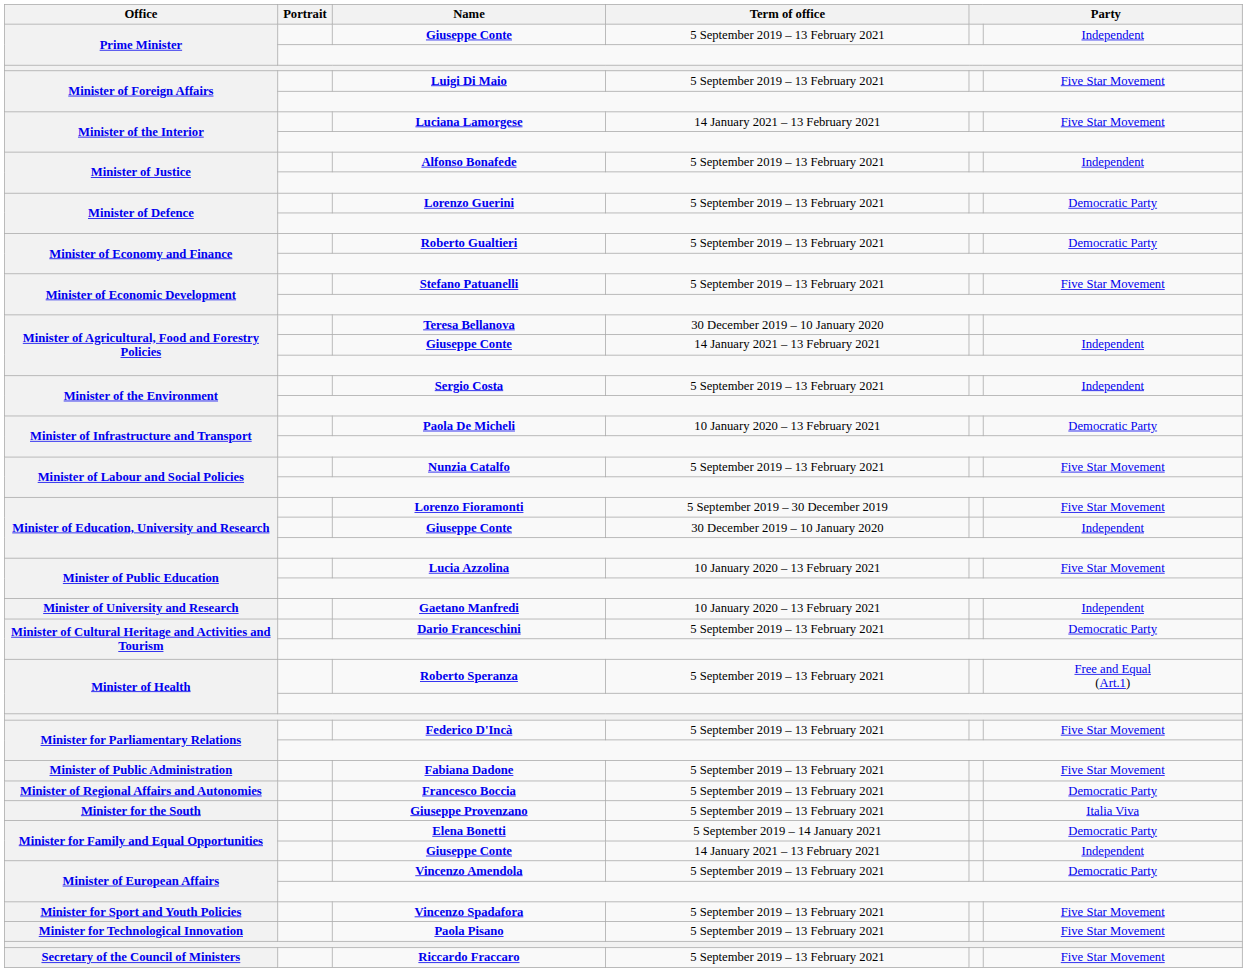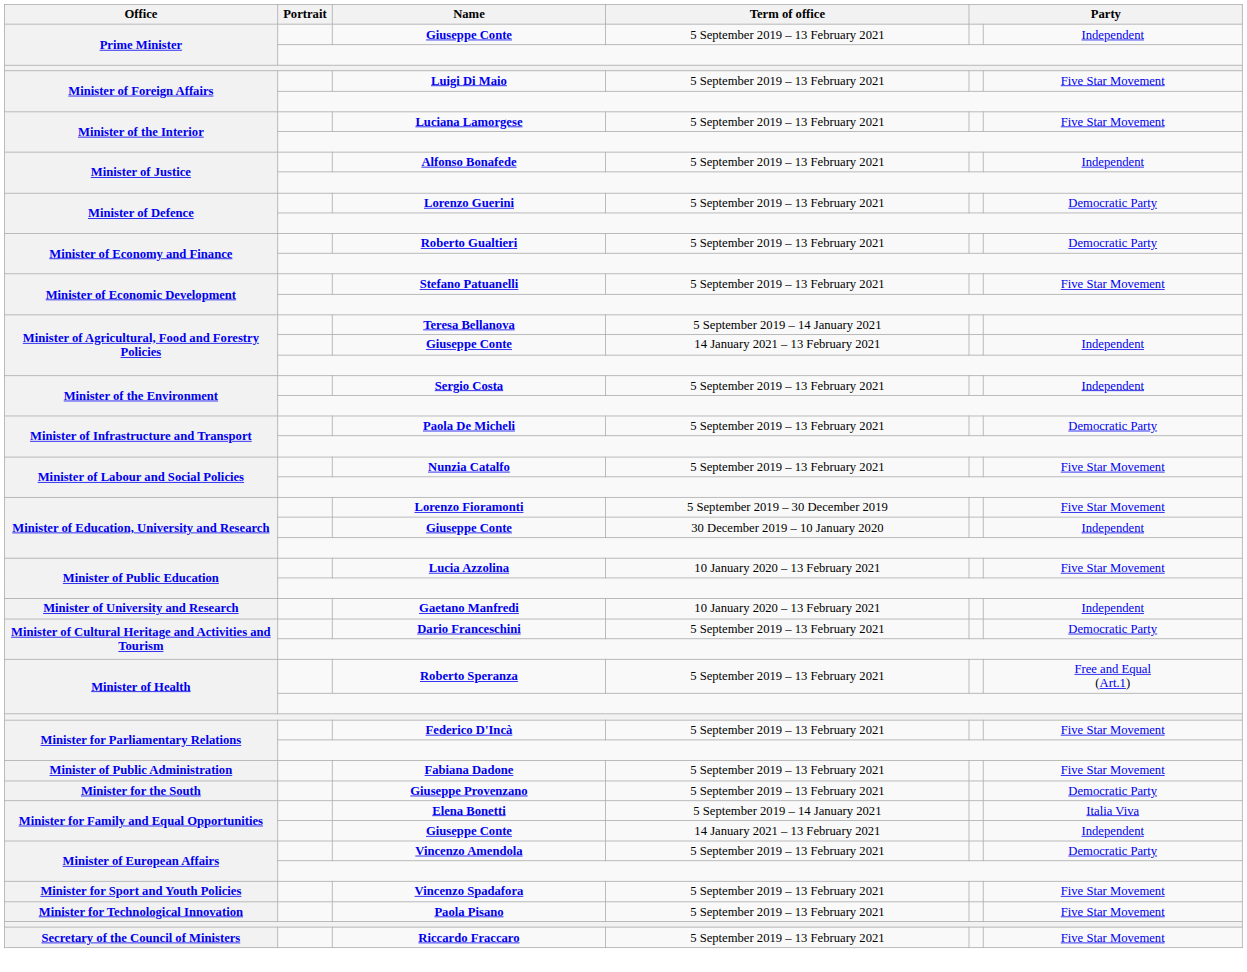(787, 121) 14 January 2021 – 13 February 2021 -> (787, 121) 5 September 2019 – 13 February 2021
(787, 324) 30 December 2019 – 10 January 2020 -> (787, 324) 5 September 2019 – 14 January 2021
(787, 426) 10 January 2020 – 13 February 2021 -> (787, 426) 5 September 2019 – 13 February 2021
- row: (141, 790)
(1113, 810) Italia Viva -> (1113, 790) Democratic Party
(1113, 830) Democratic Party -> (1113, 810) Italia Viva
